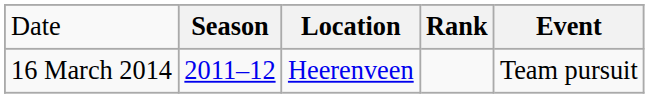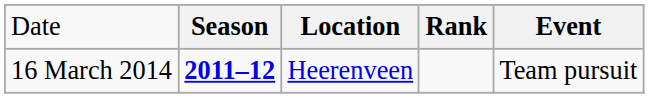(230, 70) normal -> (230, 70) bold
